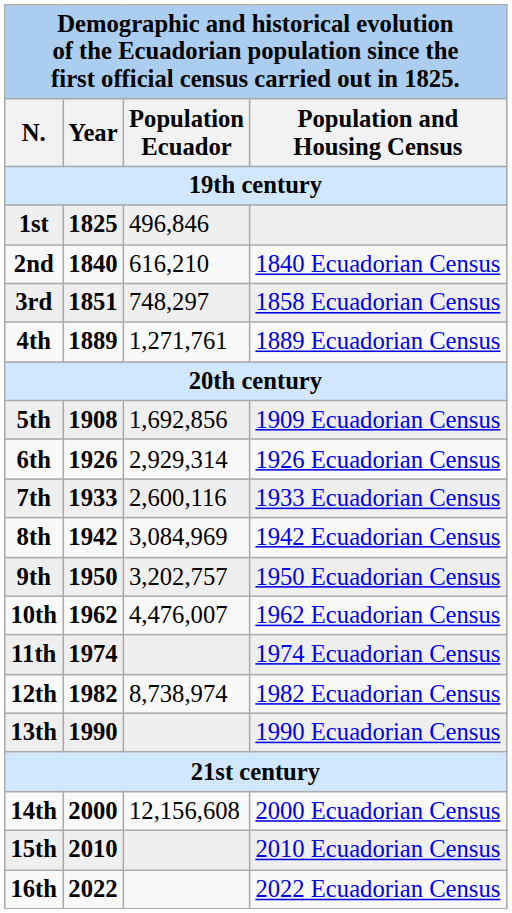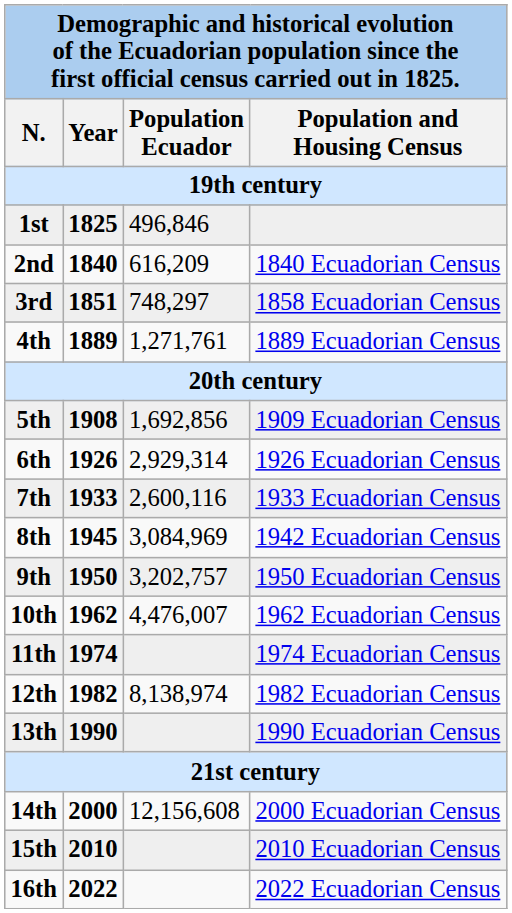(169, 263) 616,210 -> (169, 263) 616,209
(93, 537) 1942 -> (93, 537) 1945
(178, 693) 8,738,974 -> (178, 693) 8,138,974
